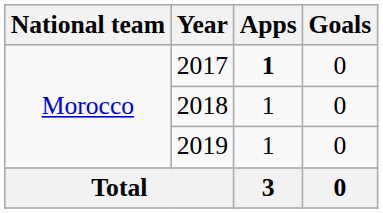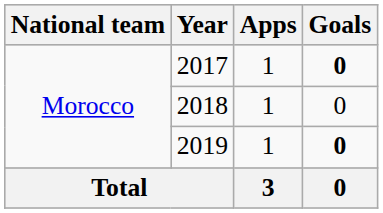(268, 65) bold -> (268, 65) normal
(340, 65) normal -> (340, 65) bold
(340, 146) normal -> (340, 146) bold
